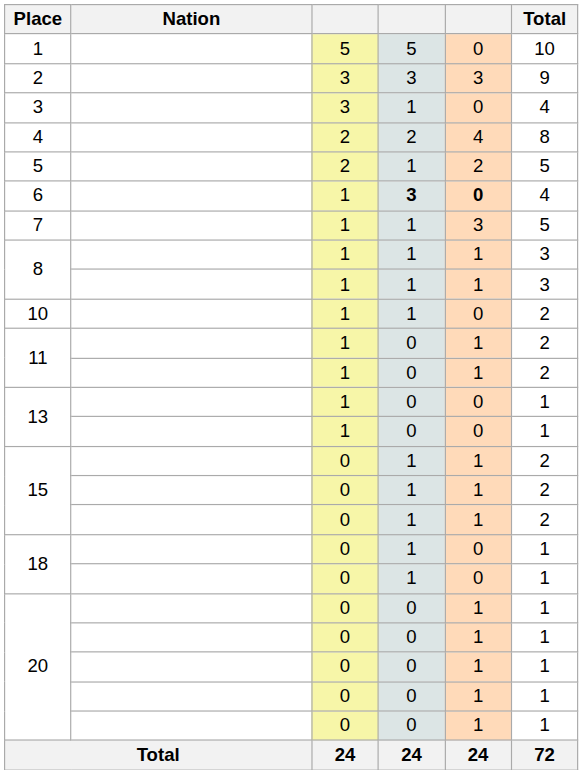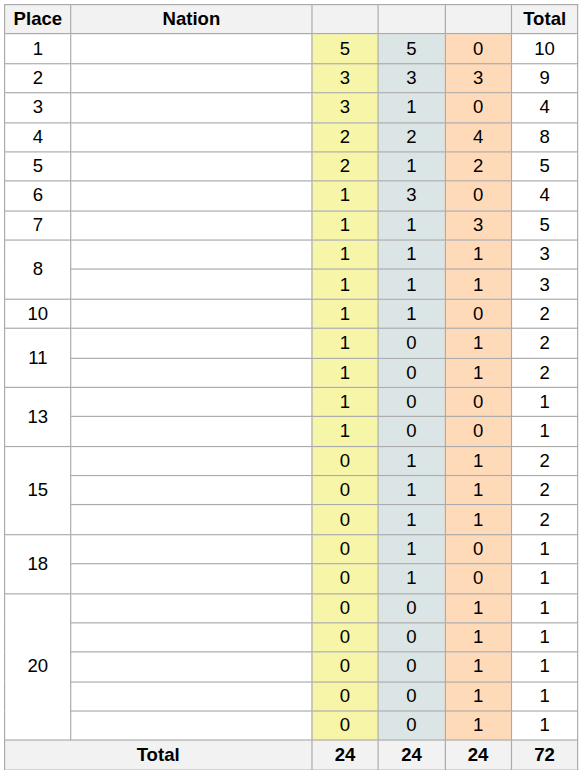(412, 195) bold -> (412, 195) normal
(478, 195) bold -> (478, 195) normal
